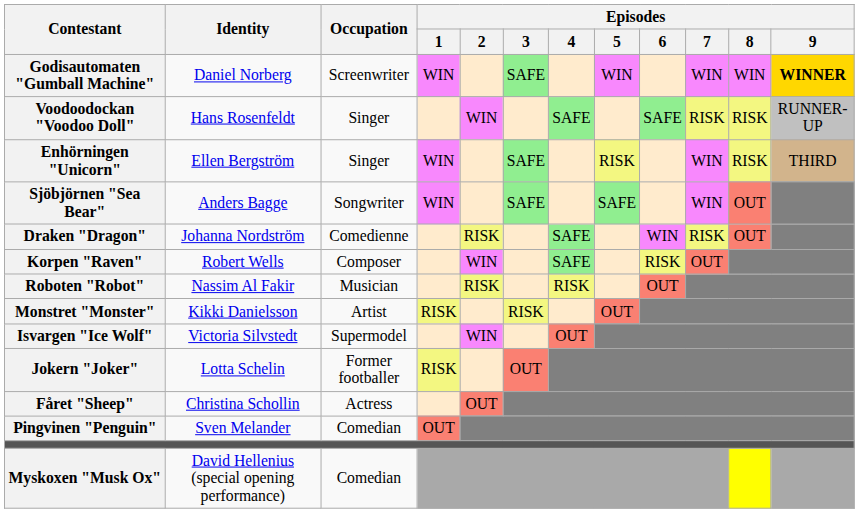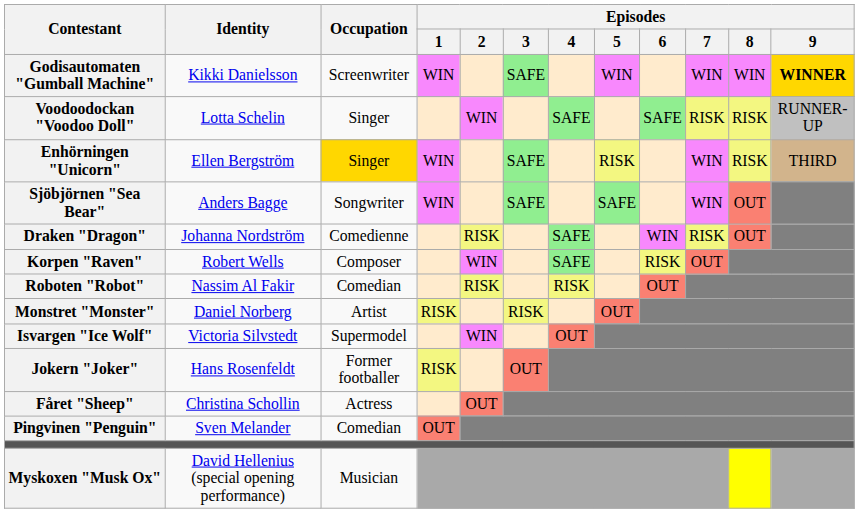(243, 75) Daniel Norberg -> (243, 75) Kikki Danielsson
(243, 117) Hans Rosenfeldt -> (243, 117) Lotta Schelin
(369, 160) no background -> (369, 160) gold background
(369, 286) Musician -> (369, 286) Comedian
(243, 311) Kikki Danielsson -> (243, 311) Daniel Norberg
(243, 369) Lotta Schelin -> (243, 369) Hans Rosenfeldt
(369, 478) Comedian -> (369, 478) Musician
